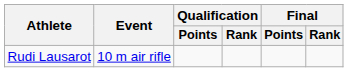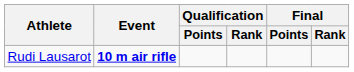(134, 57) normal -> (137, 57) bold
